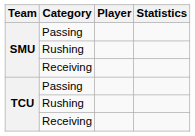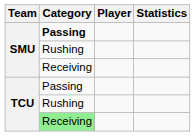(62, 31) normal -> (64, 31) bold
(67, 121) no background -> (67, 121) lightgreen background
